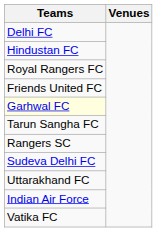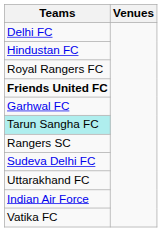(54, 87) normal -> (57, 87) bold
(38, 106) lightyellow background -> (38, 106) no background
(53, 124) no background -> (53, 124) paleturquoise background
